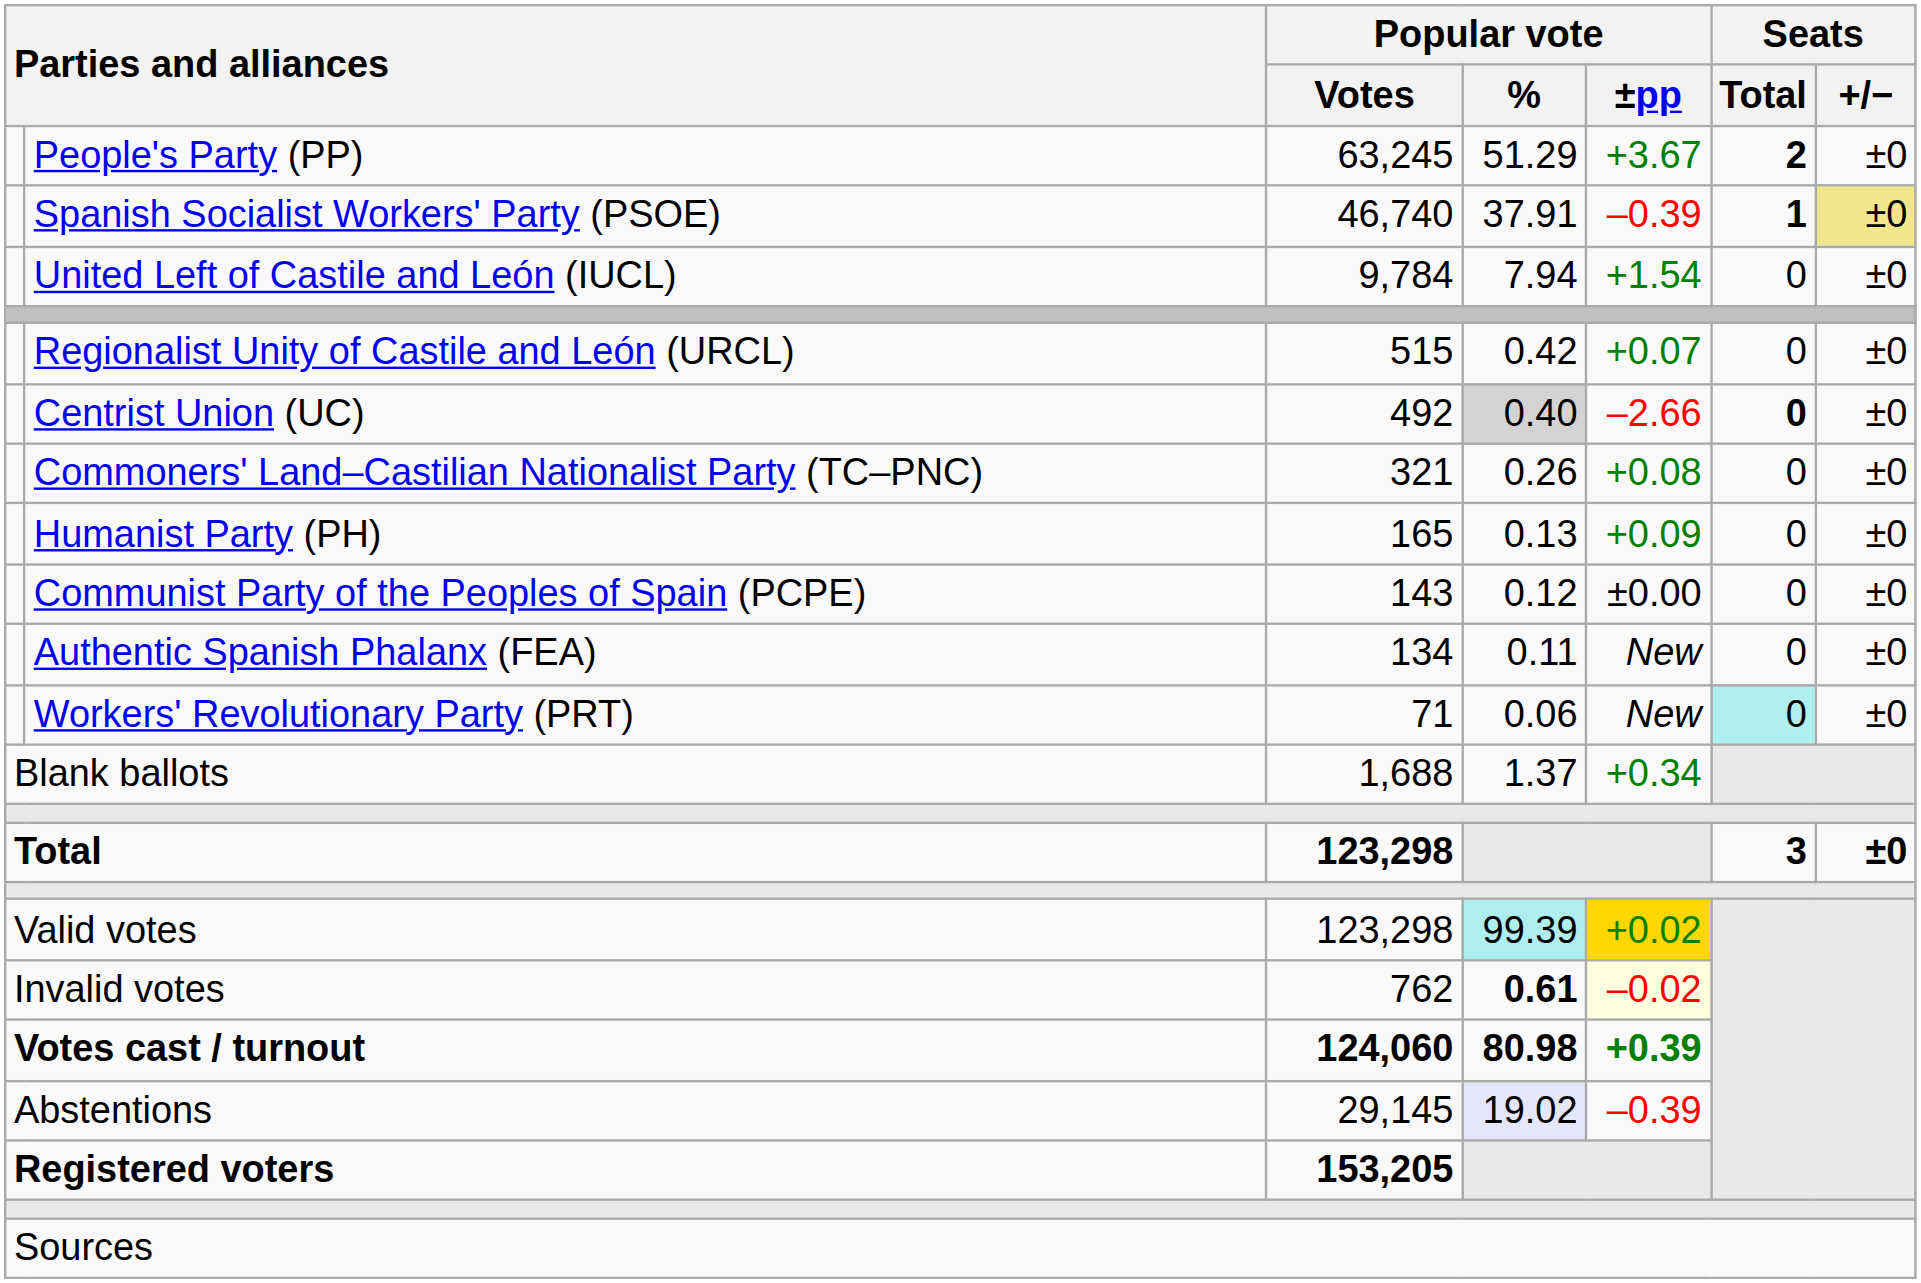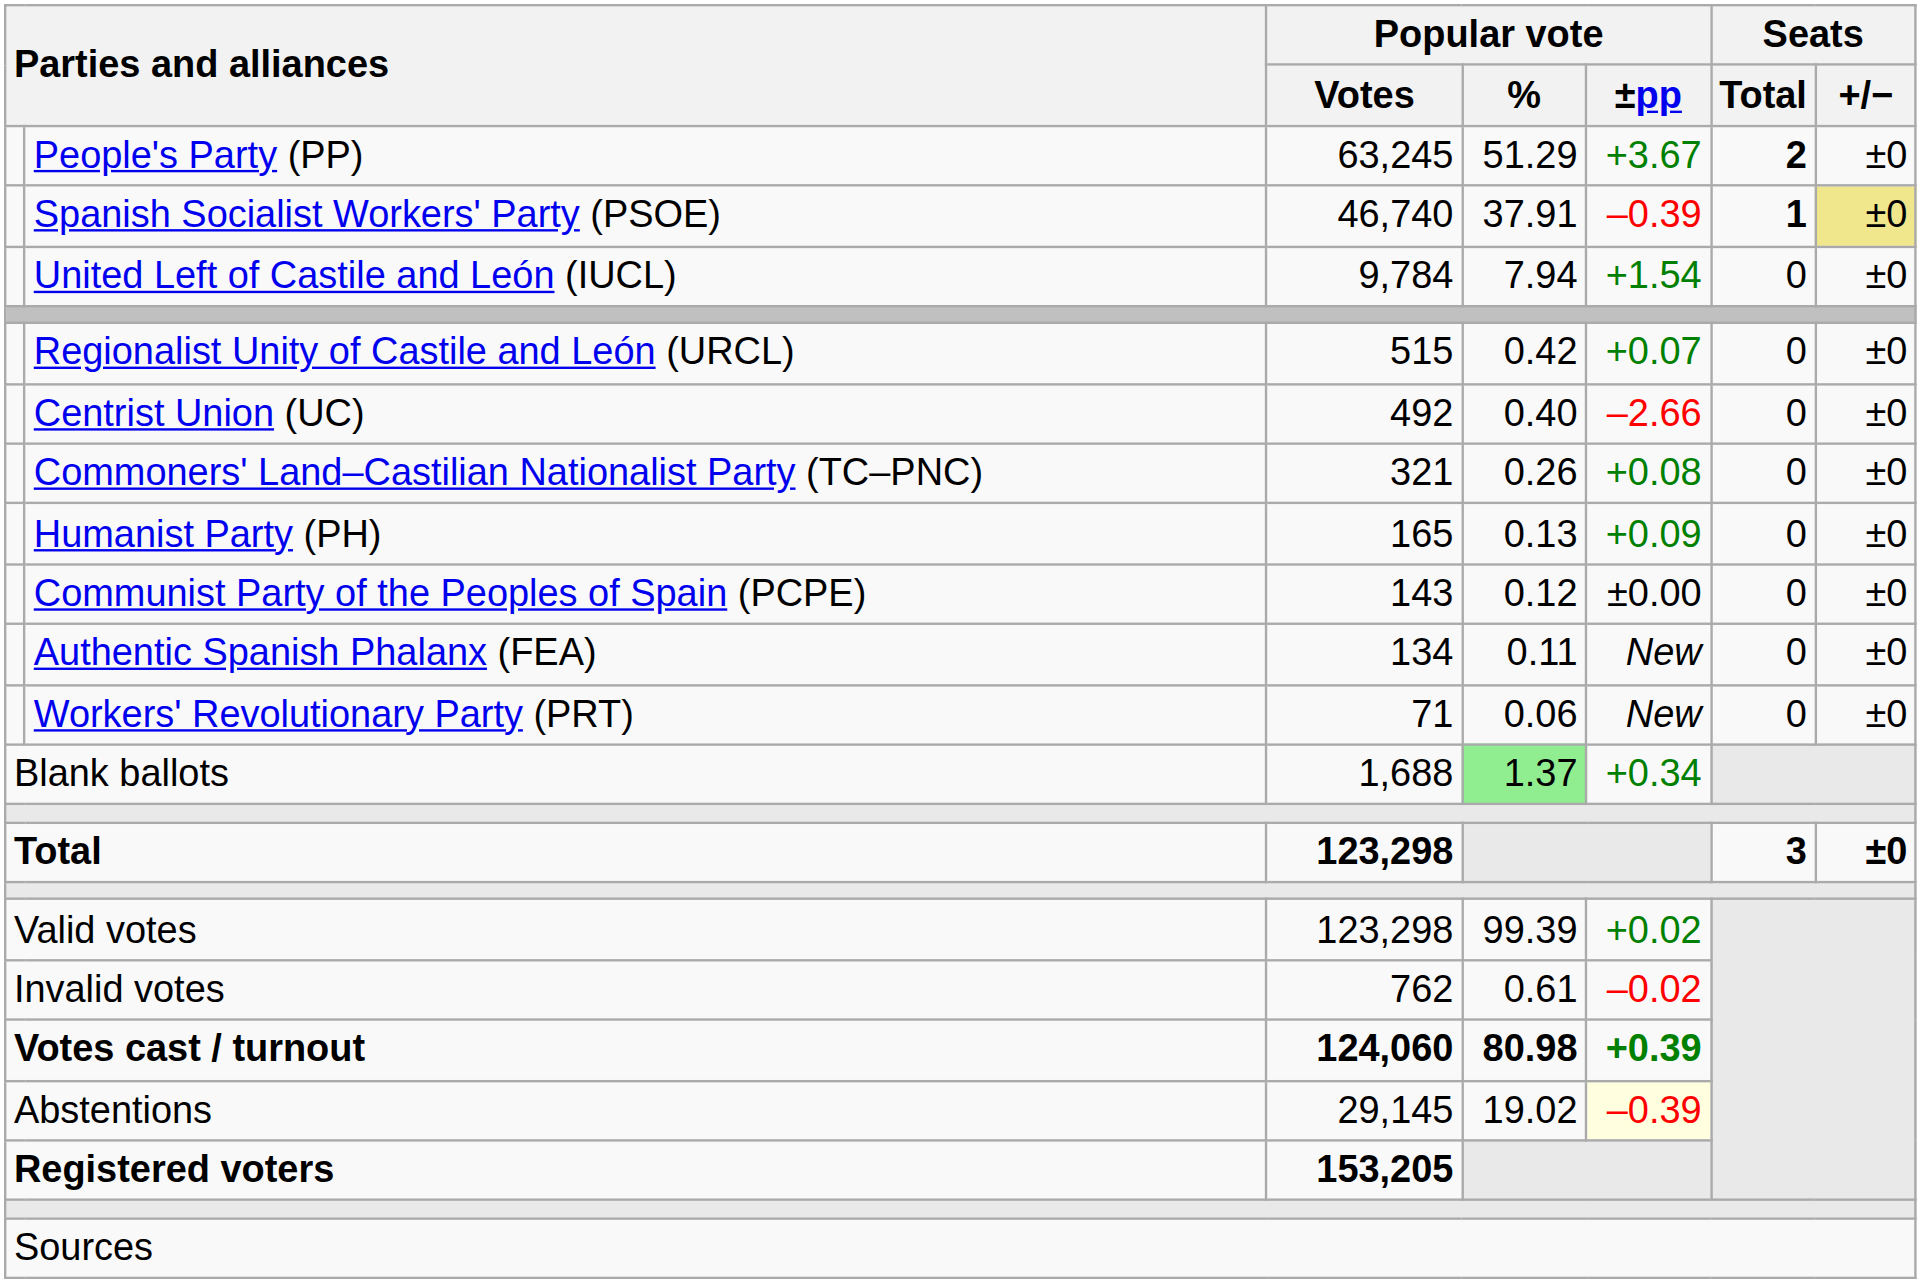(1541, 412) lightgrey background -> (1541, 412) no background
(1796, 412) bold -> (1796, 412) normal
(1796, 713) paleturquoise background -> (1796, 713) no background
(1541, 773) no background -> (1541, 773) lightgreen background
(1530, 928) paleturquoise background -> (1530, 928) no background
(1654, 928) gold background -> (1654, 928) no background
(1541, 989) bold -> (1541, 989) normal
(1654, 989) lightyellow background -> (1654, 989) no background
(1530, 1109) lavender background -> (1530, 1109) no background
(1654, 1109) no background -> (1654, 1109) lightyellow background
